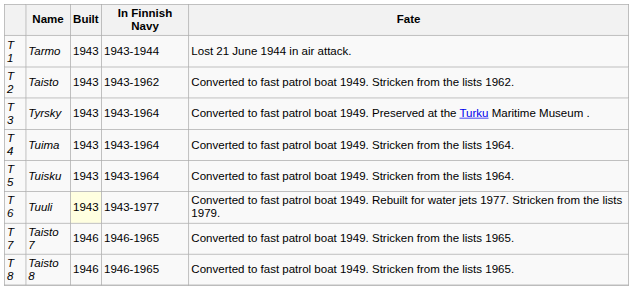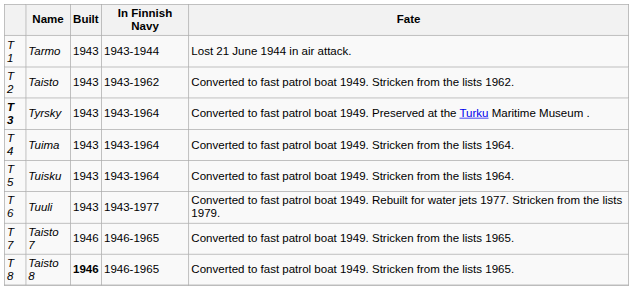(11, 113) normal -> (11, 113) bold
(86, 207) lightyellow background -> (86, 207) no background
(86, 269) normal -> (86, 269) bold
